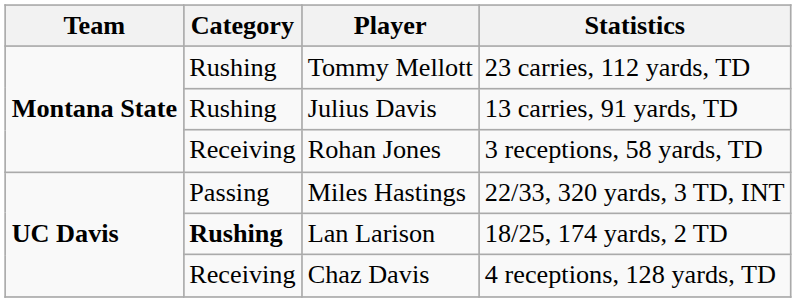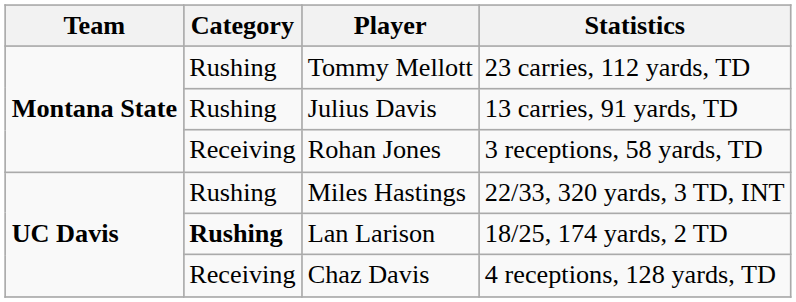(229, 192) Passing -> (233, 192) Rushing
